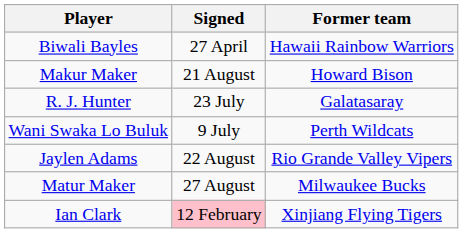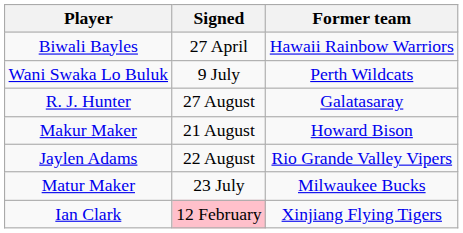rows swapped: (88, 130) <-> (88, 74)
(219, 102) 23 July -> (219, 102) 27 August
(219, 185) 27 August -> (219, 185) 23 July
